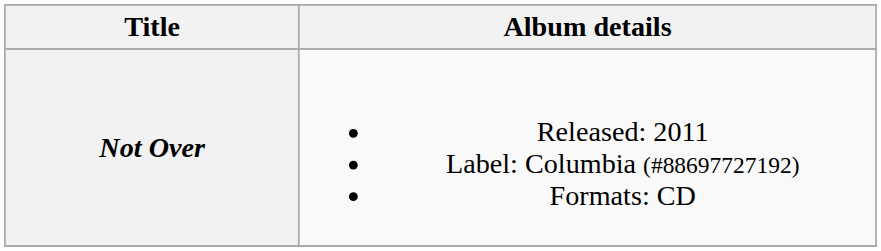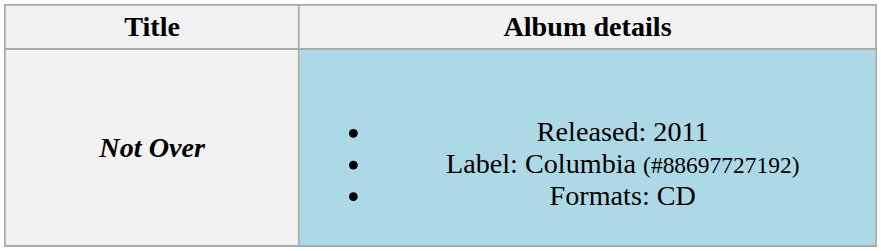(588, 163) no background -> (588, 163) lightblue background
